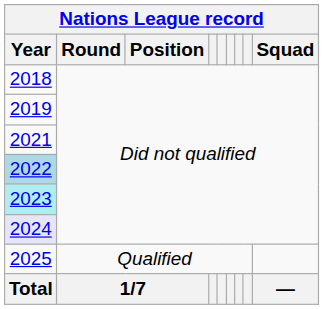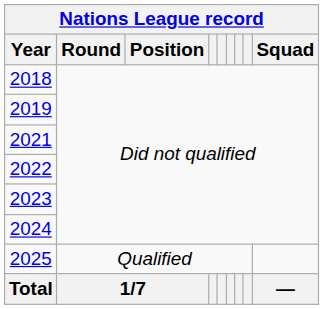(31, 169) lightblue background -> (31, 169) no background
(31, 199) paleturquoise background -> (31, 199) no background
(31, 229) lavender background -> (31, 229) no background
